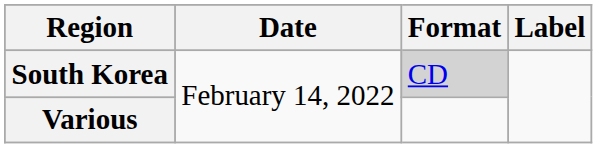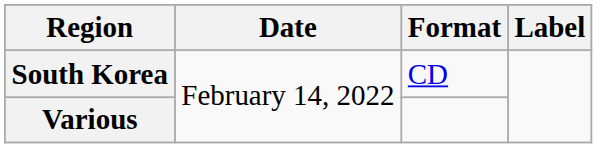(428, 73) lightgrey background -> (428, 73) no background
